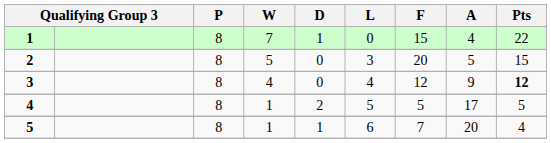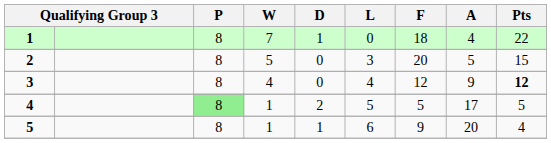(421, 37) 15 -> (421, 37) 18
(219, 104) no background -> (219, 104) lightgreen background
(421, 127) 7 -> (421, 127) 9
